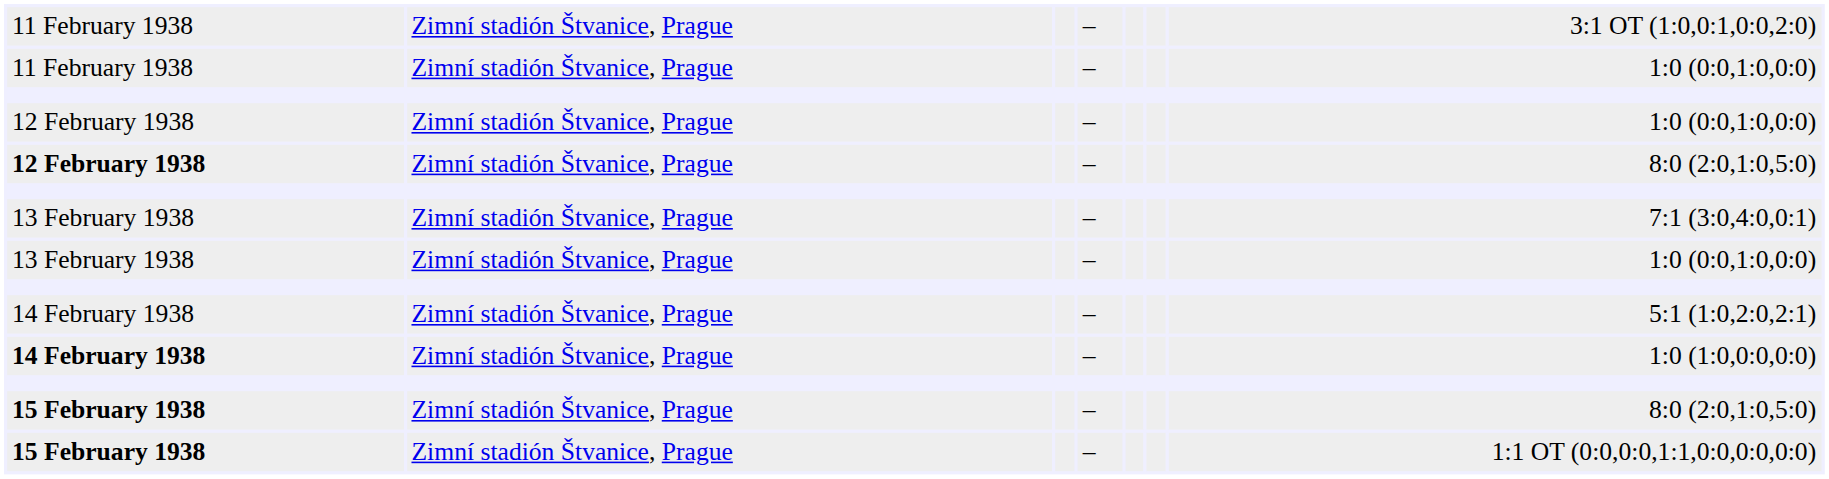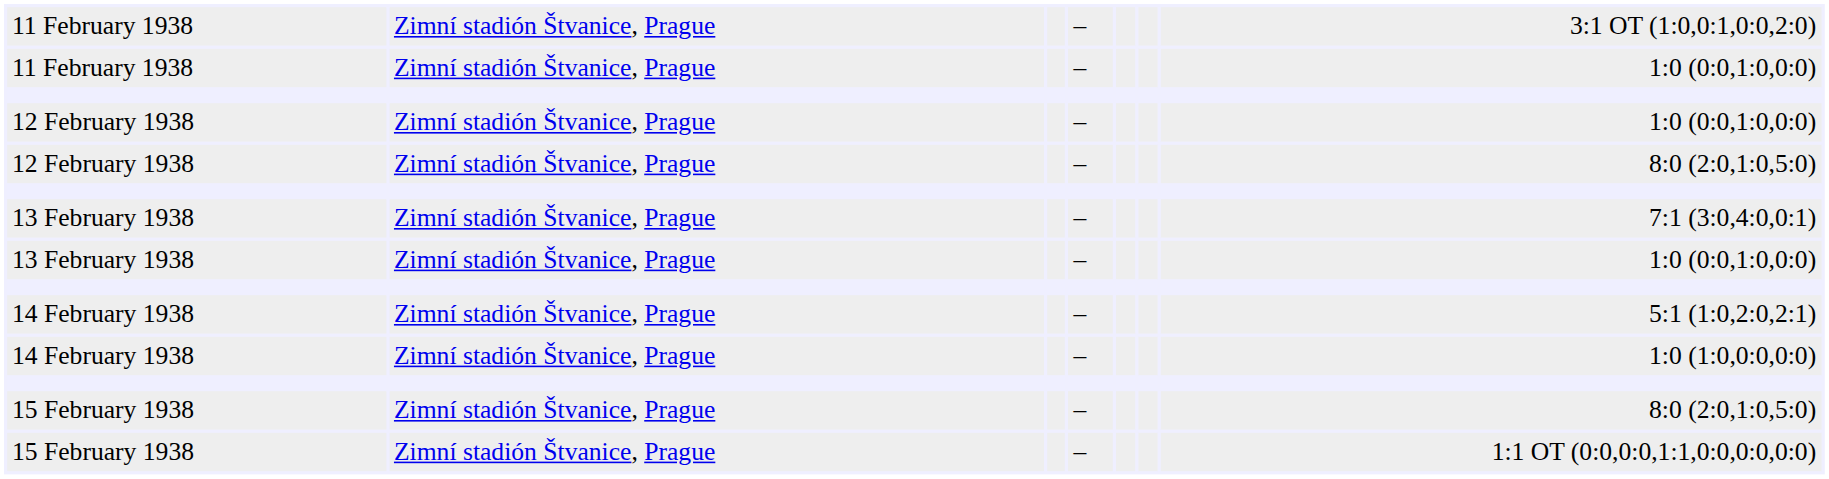(109, 163) bold -> (103, 163) normal
(109, 355) bold -> (103, 355) normal
(109, 410) bold -> (103, 410) normal
(109, 451) bold -> (103, 451) normal
